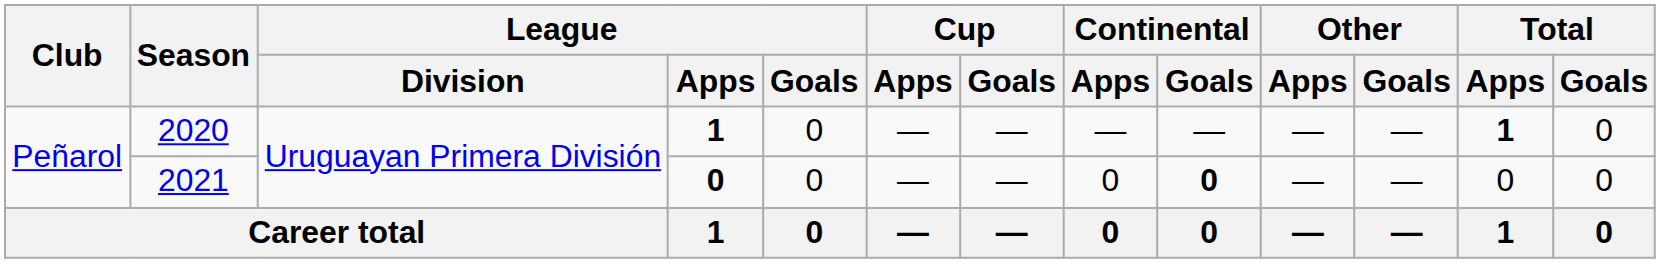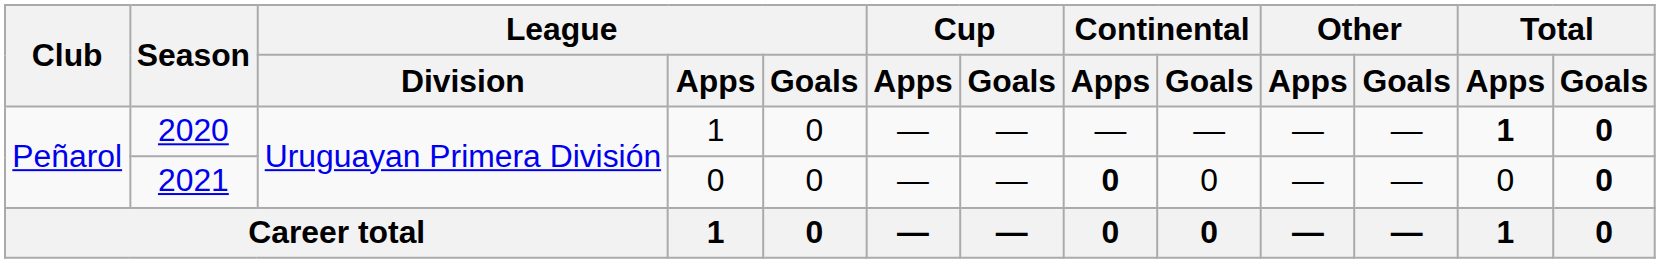(716, 130) bold -> (716, 130) normal
(1604, 130) normal -> (1604, 130) bold
(716, 181) bold -> (716, 181) normal
(1110, 181) normal -> (1110, 181) bold
(1209, 181) bold -> (1209, 181) normal
(1604, 181) normal -> (1604, 181) bold
